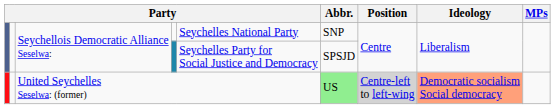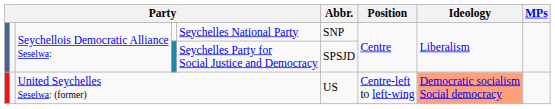(330, 87) lightgreen background -> (330, 87) no background
(387, 87) lightgrey background -> (387, 87) no background
